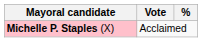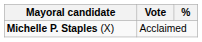(60, 28) pink background -> (60, 28) no background
